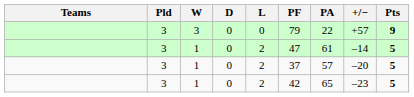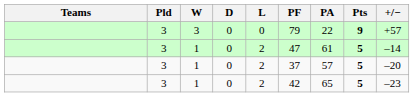columns swapped: (360, 13) <-> (393, 13)
